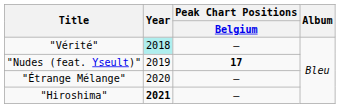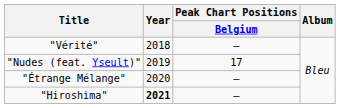(158, 46) paleturquoise background -> (158, 46) no background
(236, 62) bold -> (236, 62) normal
